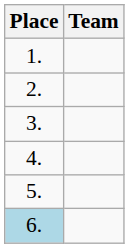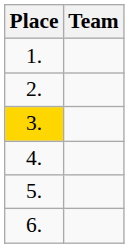(34, 123) no background -> (34, 123) gold background
(34, 225) lightblue background -> (34, 225) no background
